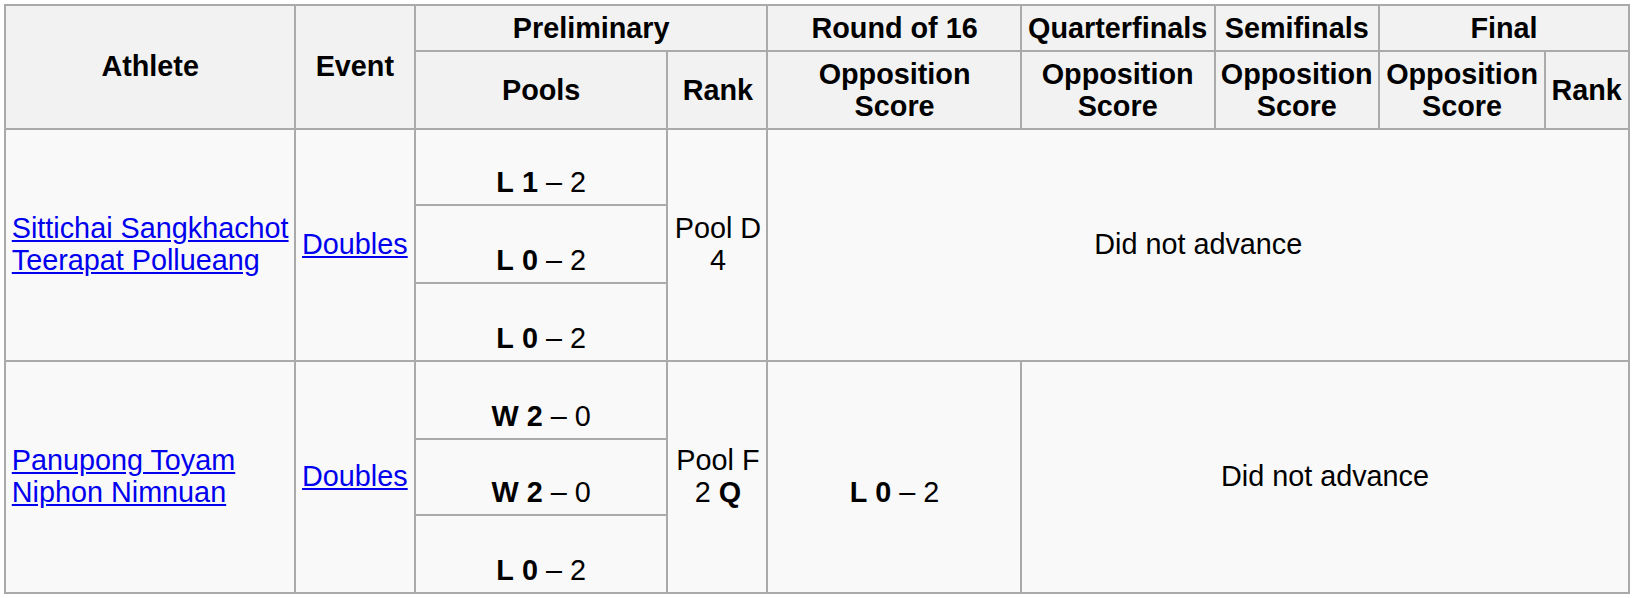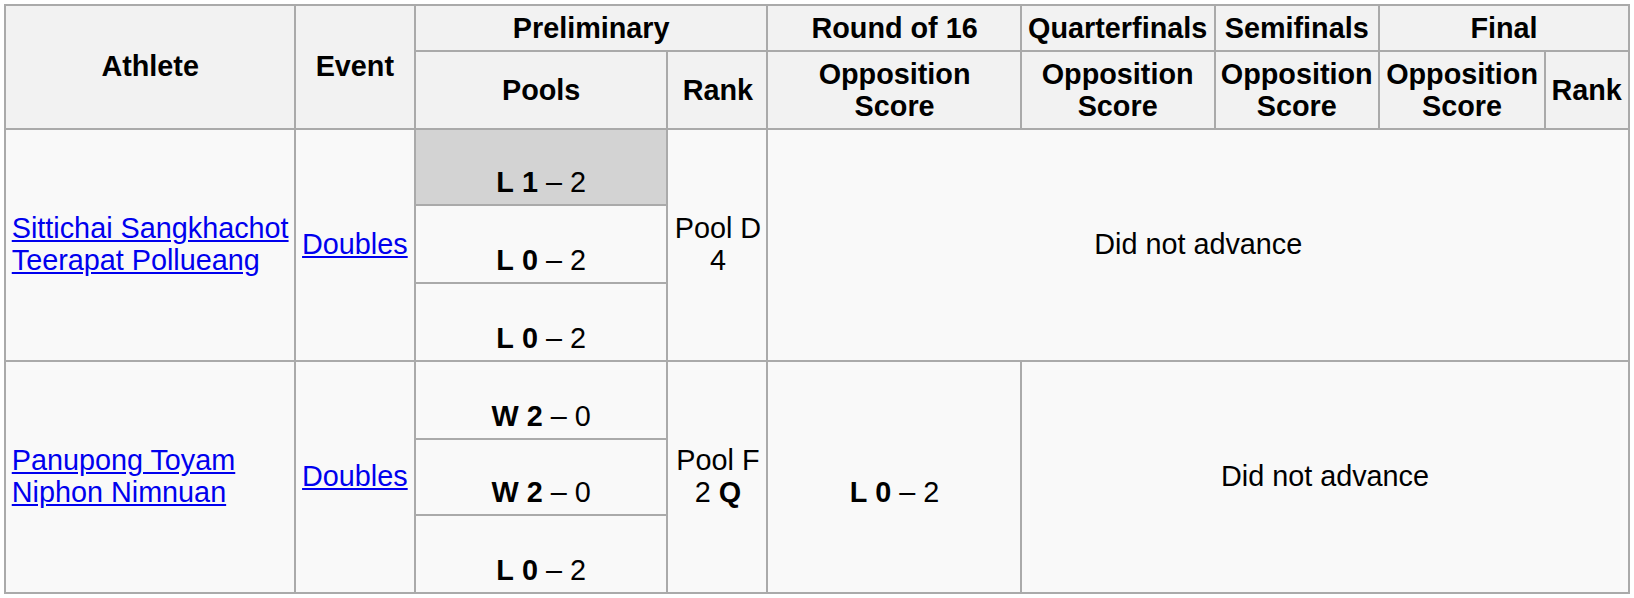(541, 183) no background -> (541, 183) lightgrey background
